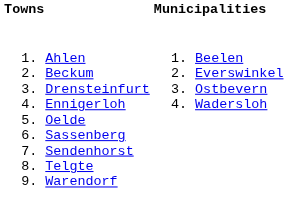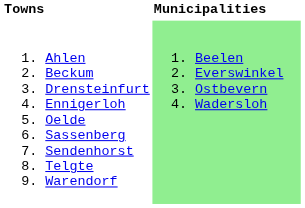(227, 81) no background -> (227, 81) lightgreen background
